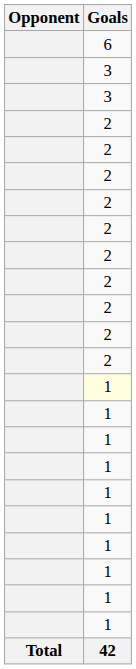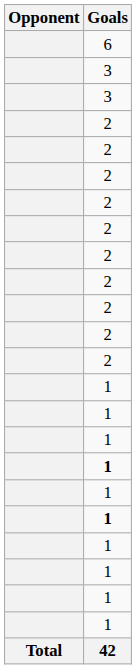(108, 387) lightyellow background -> (108, 387) no background
(108, 466) normal -> (108, 466) bold
(108, 519) normal -> (108, 519) bold
